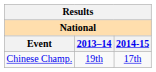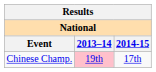(94, 59) no background -> (94, 59) pink background
